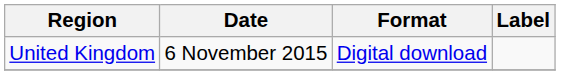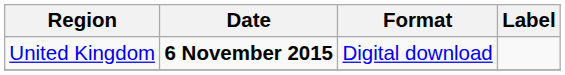(246, 53) normal -> (249, 53) bold
